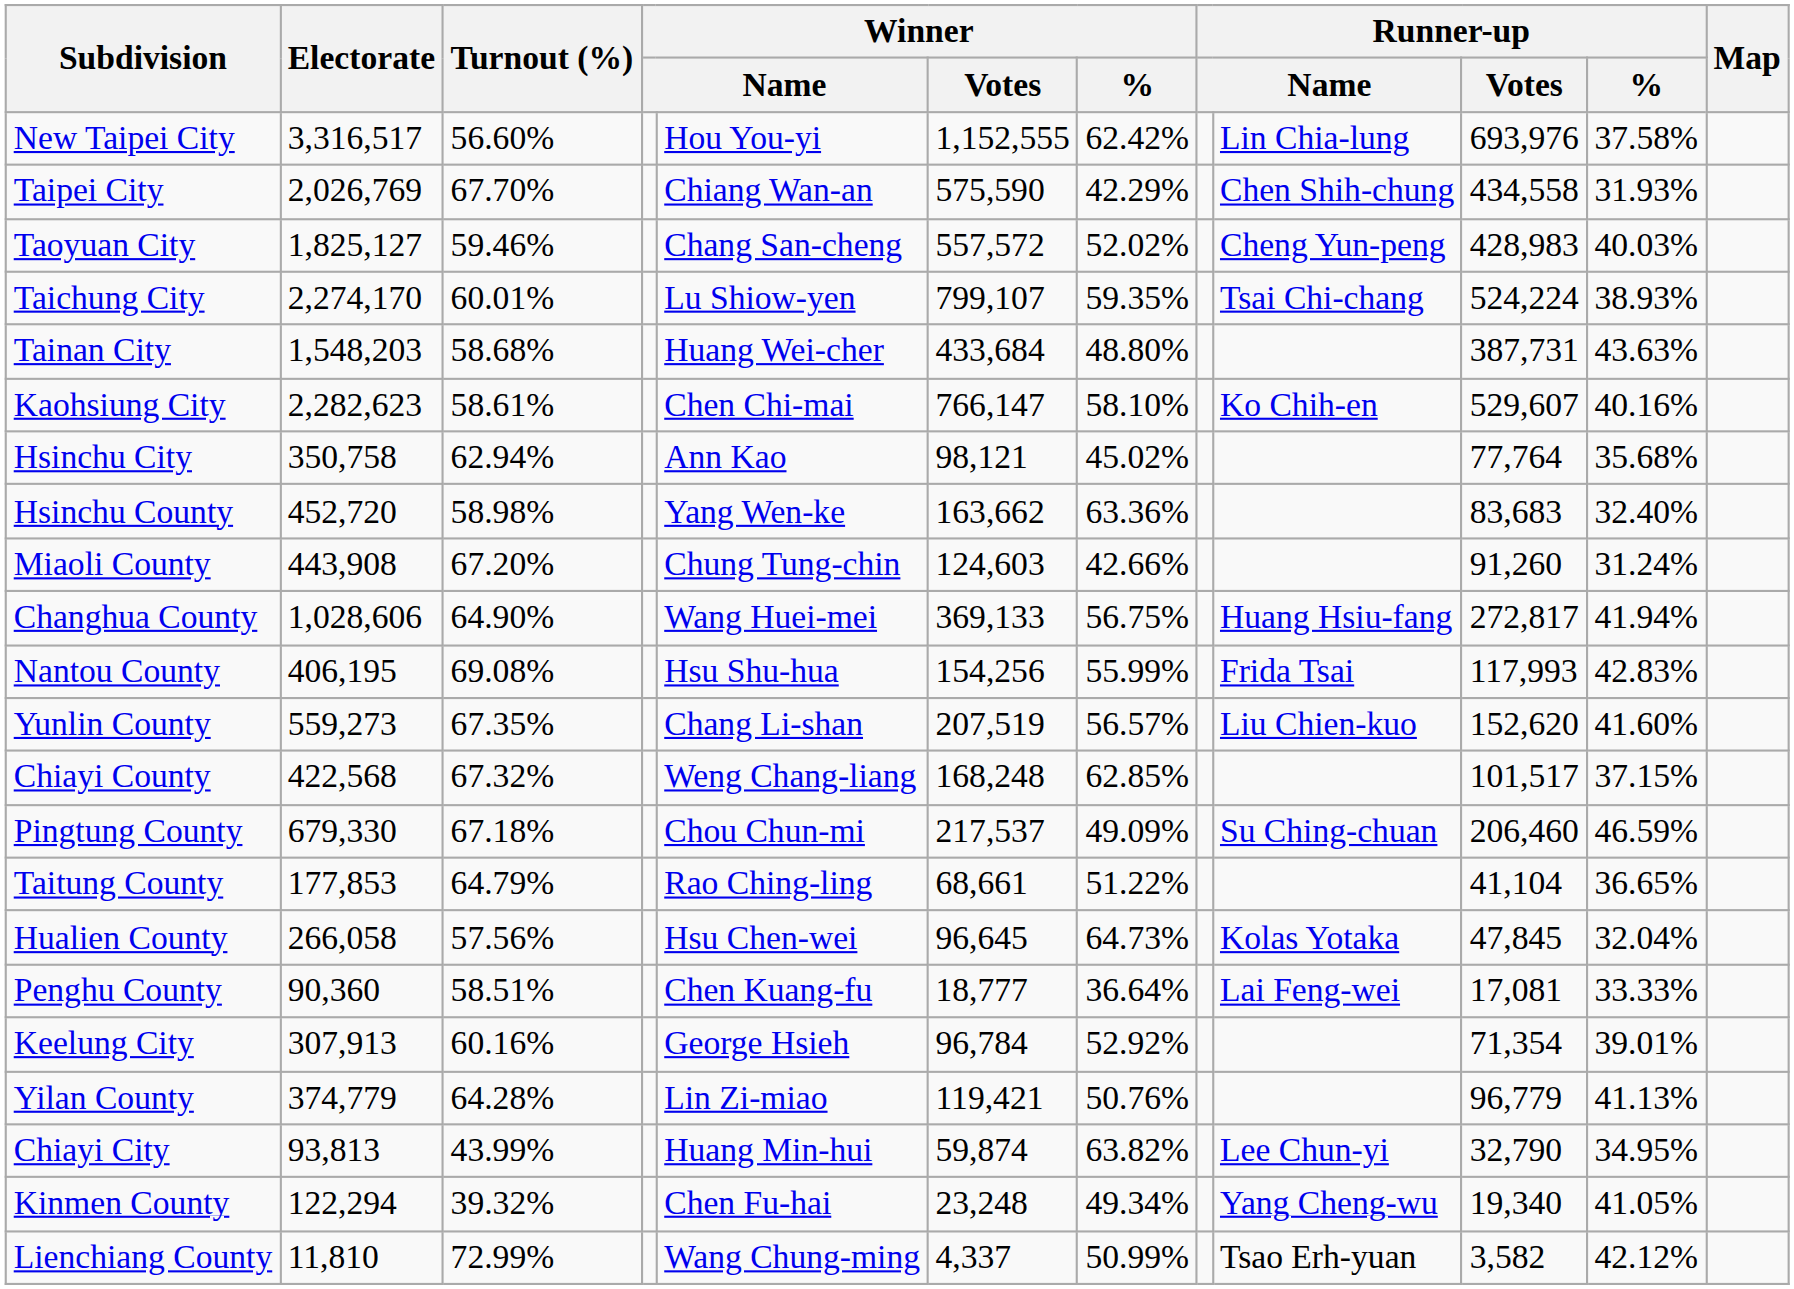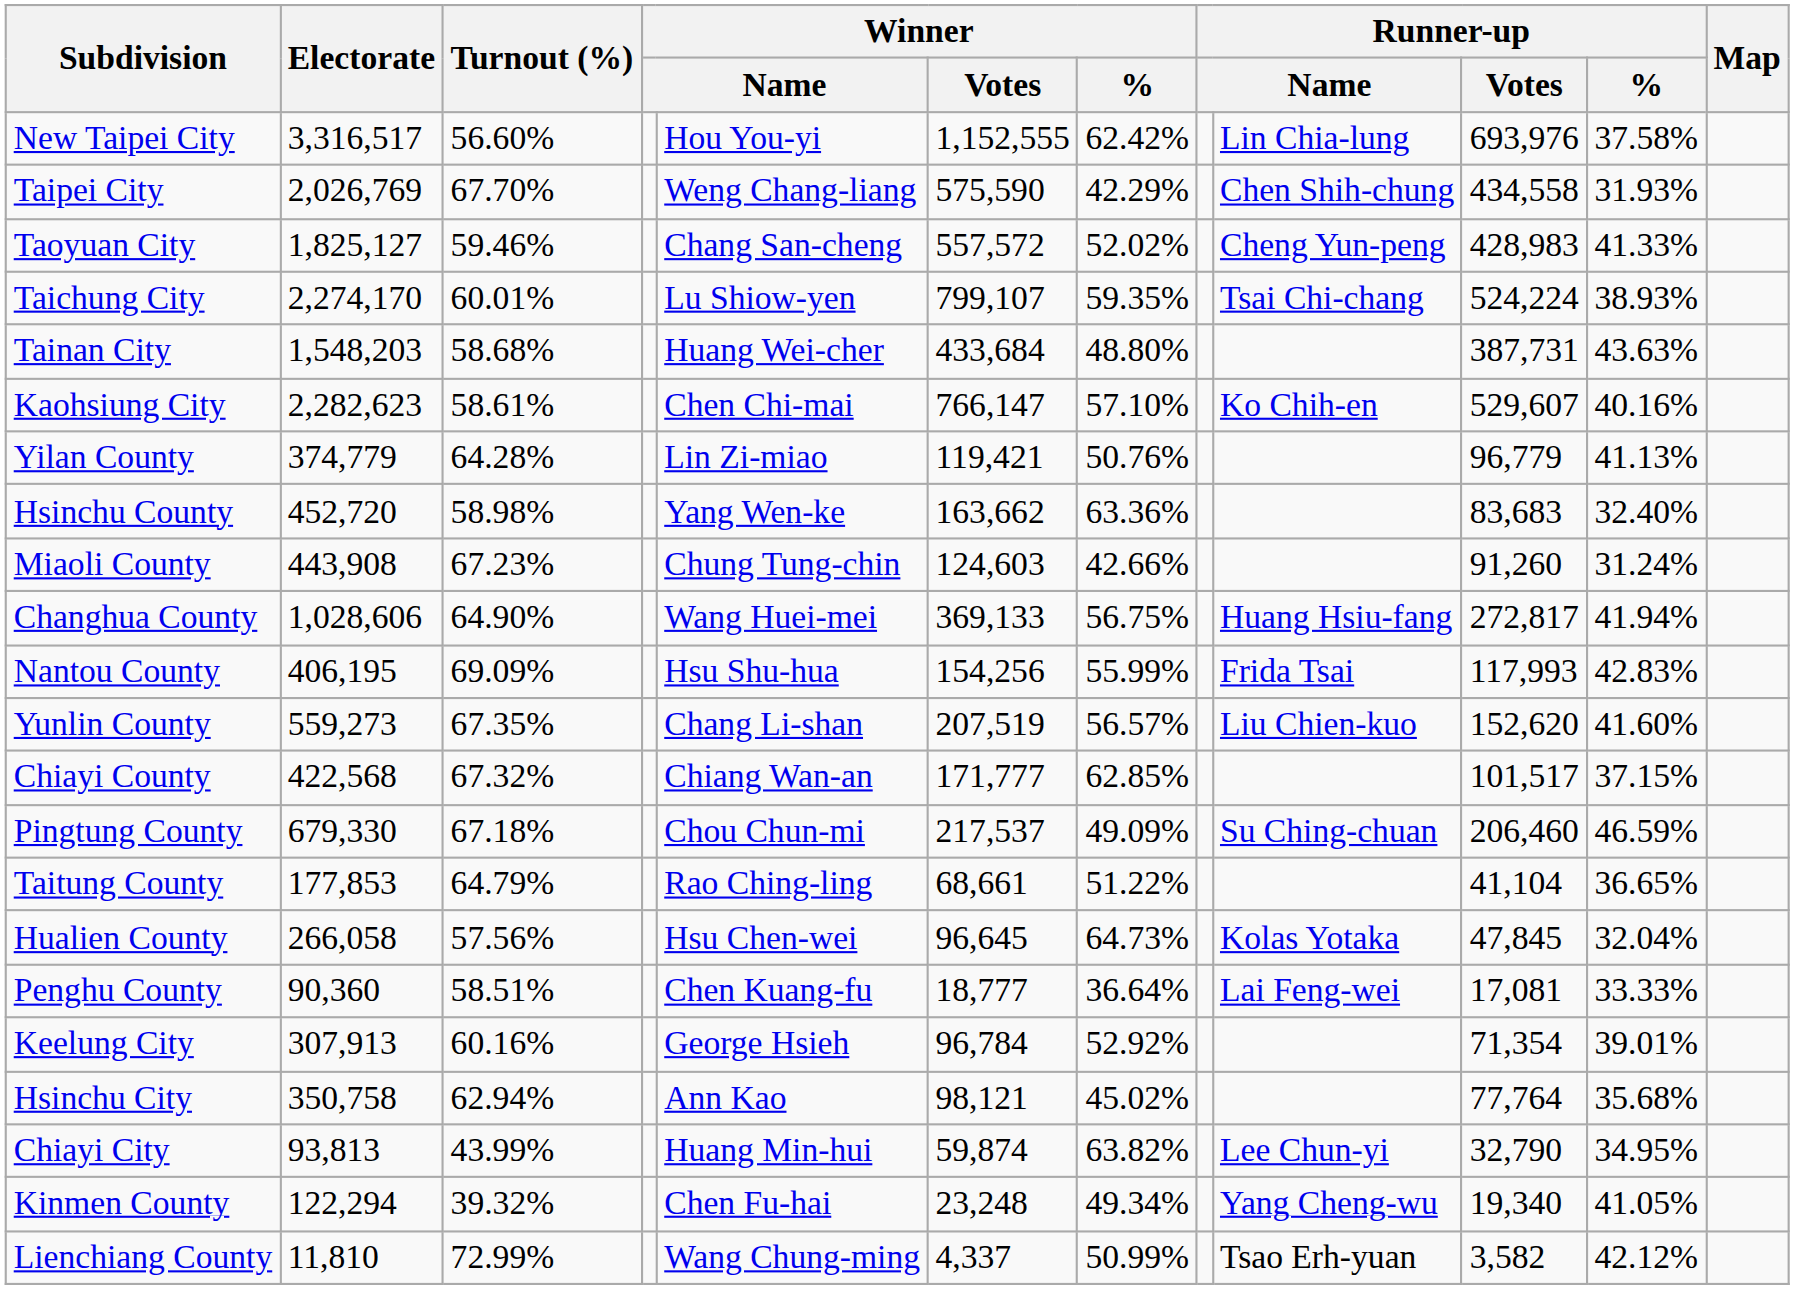(768, 191) Chiang Wan-an -> (790, 191) Weng Chang-liang
(1646, 244) 40.03% -> (1646, 244) 41.33%
(1137, 404) 58.10% -> (1137, 404) 57.10%
rows swapped: (104, 1096) <-> (103, 457)
(502, 564) 67.20% -> (502, 564) 67.23%
(502, 670) 69.08% -> (502, 670) 69.09%
(790, 777) Weng Chang-liang -> (768, 777) Chiang Wan-an
(990, 777) 168,248 -> (990, 777) 171,777
